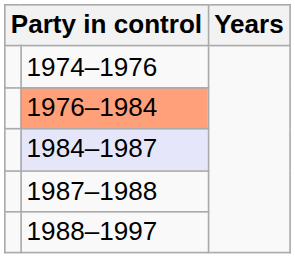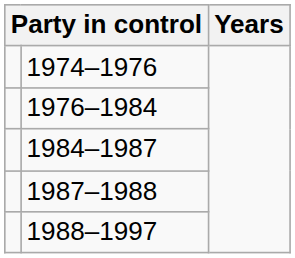(92, 107) lightsalmon background -> (92, 107) no background
(92, 149) lavender background -> (92, 149) no background
